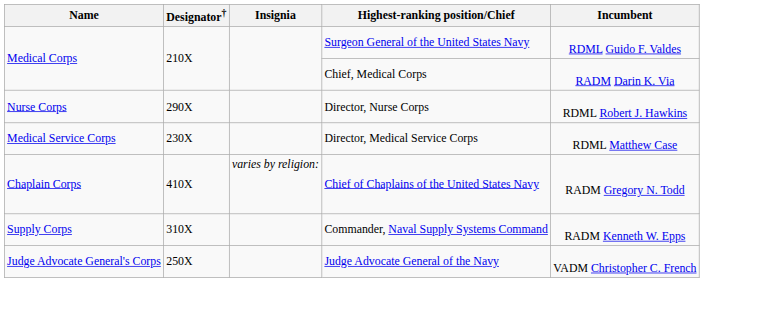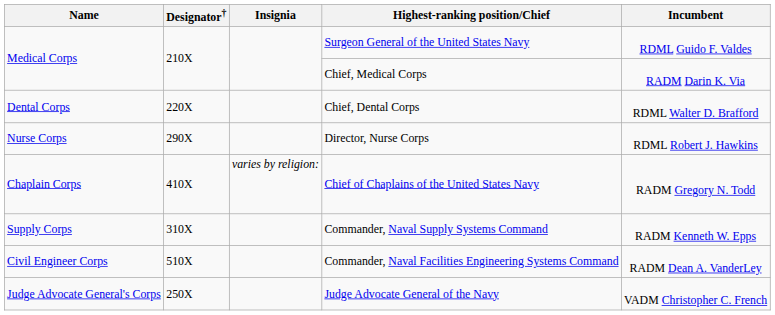+ row: (372, 106)
- row: (401, 138)
+ row: (471, 261)
